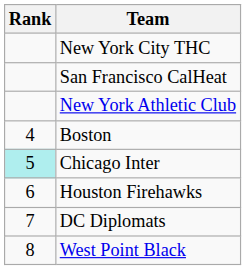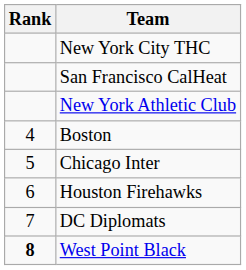(30, 163) paleturquoise background -> (30, 163) no background
(30, 250) normal -> (30, 250) bold
